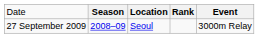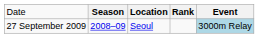(225, 26) no background -> (225, 26) lightblue background
